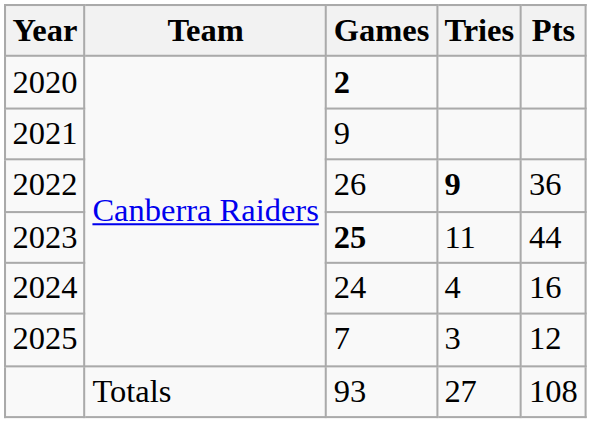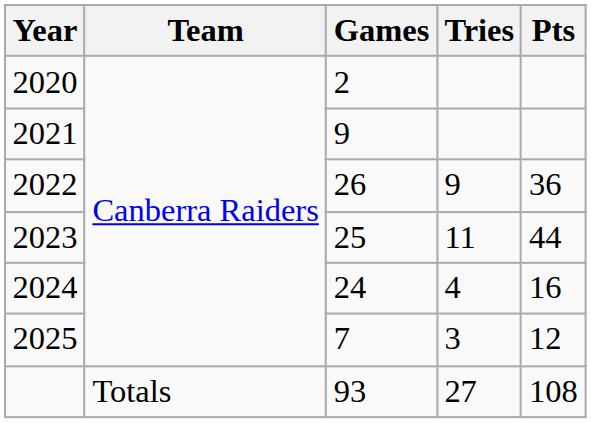(342, 81) bold -> (342, 81) normal
(453, 184) bold -> (453, 184) normal
(350, 236) bold -> (350, 236) normal
